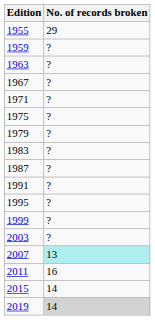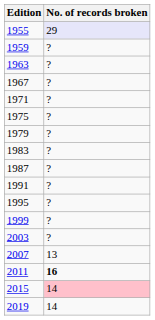(52, 30) no background -> (52, 30) lavender background
(52, 254) paleturquoise background -> (52, 254) no background
(52, 271) normal -> (52, 271) bold
(52, 289) no background -> (52, 289) pink background
(52, 306) lightgrey background -> (52, 306) no background
